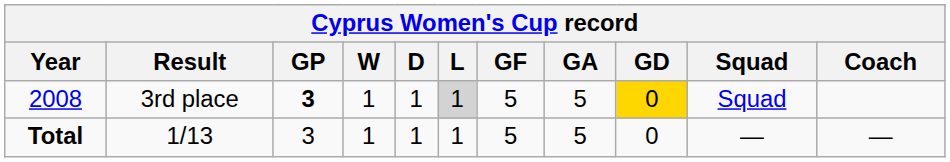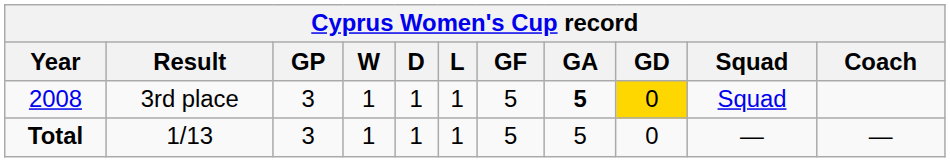(308, 99) bold -> (308, 99) normal
(457, 99) lightgrey background -> (457, 99) no background
(580, 99) normal -> (580, 99) bold
